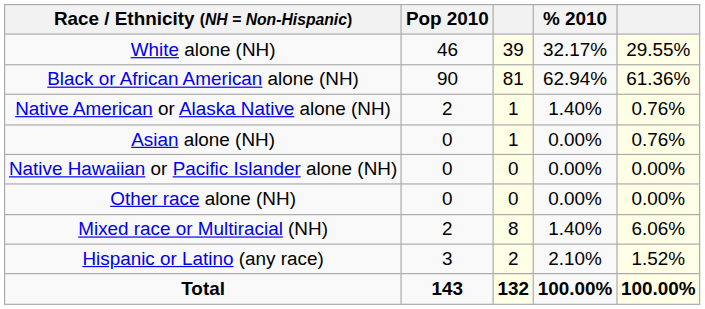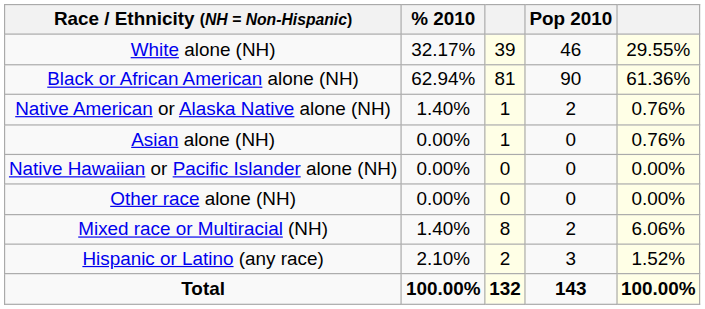columns swapped: (447, 19) <-> (575, 19)
